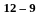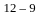(20, 7) bold -> (20, 7) normal
